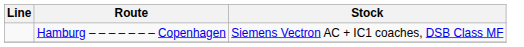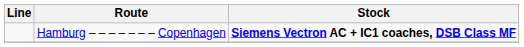(367, 32) normal -> (374, 32) bold
